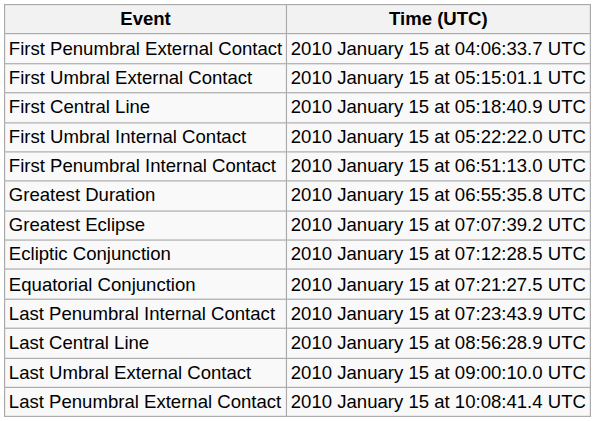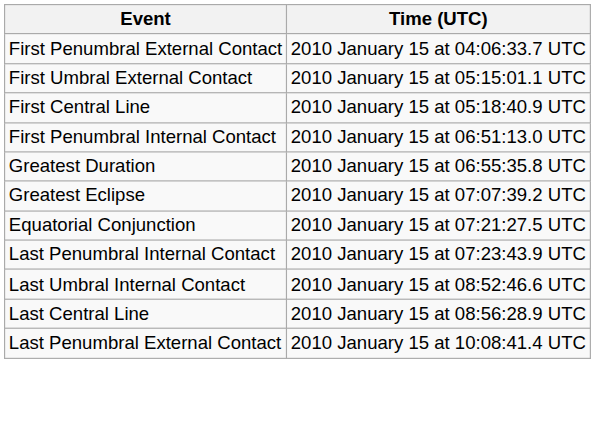- row: (127, 136)
- row: (90, 254)
+ row: (127, 284)
- row: (130, 372)
